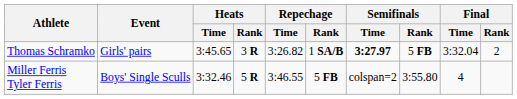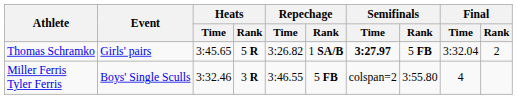(250, 51) 3 R -> (250, 51) 5 R
(250, 78) 5 R -> (250, 78) 3 R
